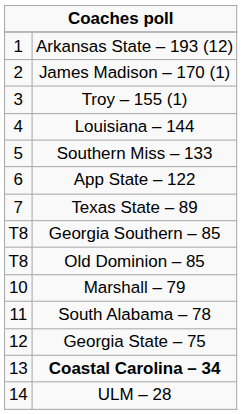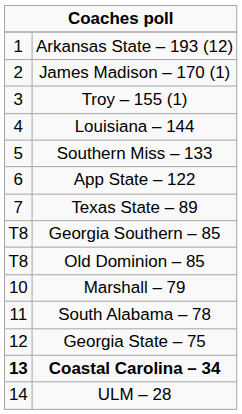(18, 368) normal -> (18, 368) bold
